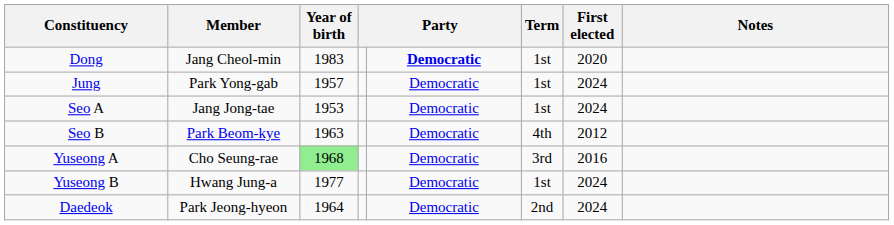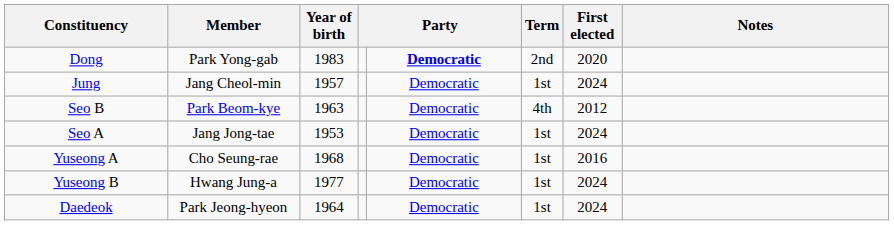(233, 59) Jang Cheol-min -> (233, 59) Park Yong-gab
(542, 59) 1st -> (542, 59) 2nd
(233, 84) Park Yong-gab -> (233, 84) Jang Cheol-min
rows swapped: (86, 109) <-> (86, 133)
(329, 158) lightgreen background -> (329, 158) no background
(542, 158) 3rd -> (542, 158) 1st
(542, 207) 2nd -> (542, 207) 1st
